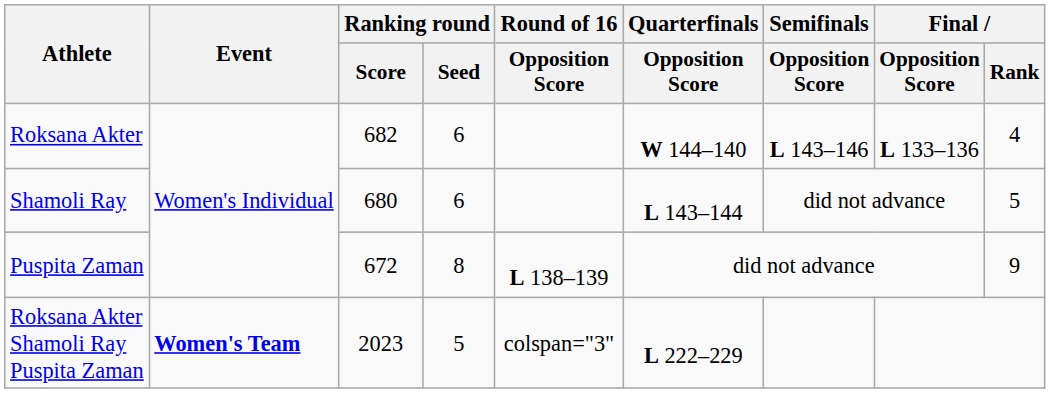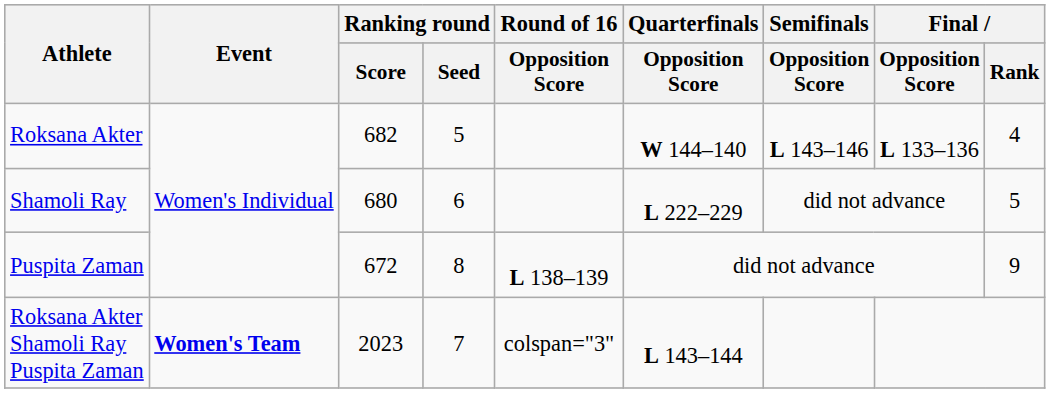(459, 135) 6 -> (459, 135) 5
(693, 213) L 143–144 -> (693, 213) L 222–229
(459, 342) 5 -> (459, 342) 7
(693, 356) L 222–229 -> (693, 356) L 143–144
